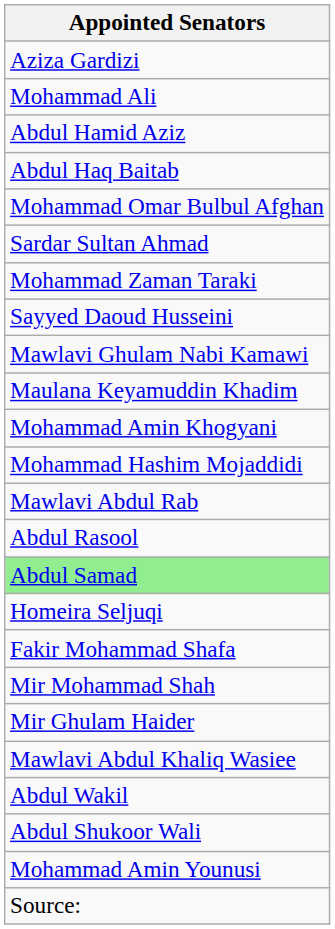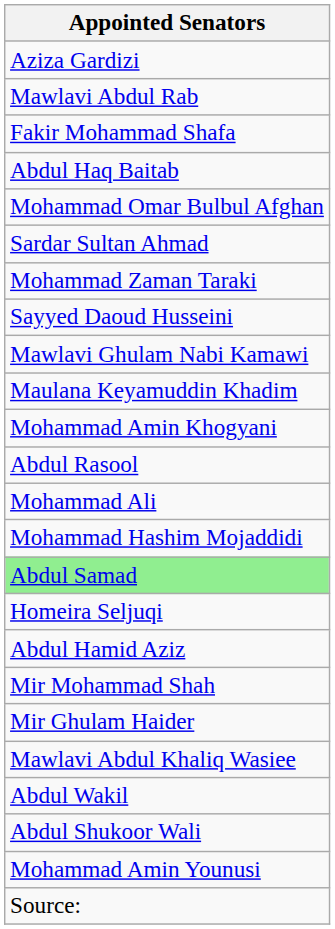(83, 96) Mohammad Ali -> (104, 96) Mawlavi Abdul Rab
(98, 133) Abdul Hamid Aziz -> (123, 133) Fakir Mohammad Shafa
(156, 464) Mohammad Hashim Mojaddidi -> (74, 464) Abdul Rasool
(104, 501) Mawlavi Abdul Rab -> (83, 501) Mohammad Ali
(74, 538) Abdul Rasool -> (156, 538) Mohammad Hashim Mojaddidi
(123, 648) Fakir Mohammad Shafa -> (98, 648) Abdul Hamid Aziz
